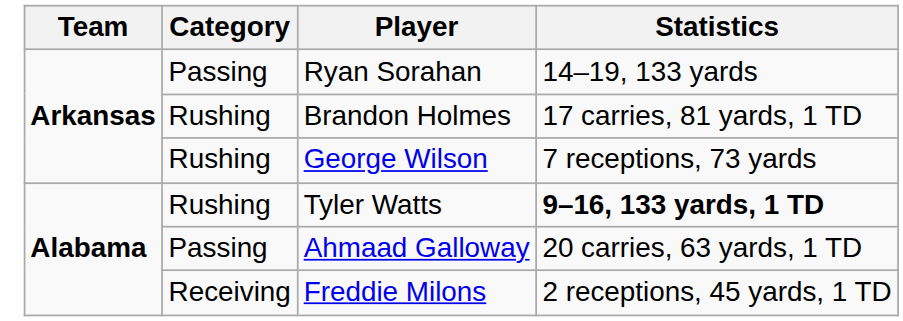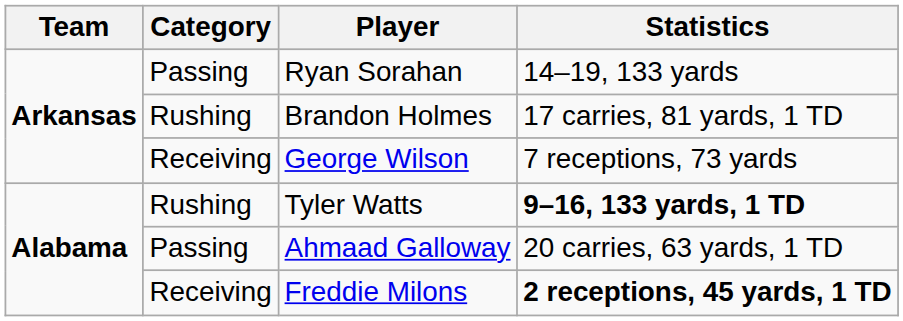(220, 159) Rushing -> (211, 159) Receiving
(717, 292) normal -> (707, 292) bold
